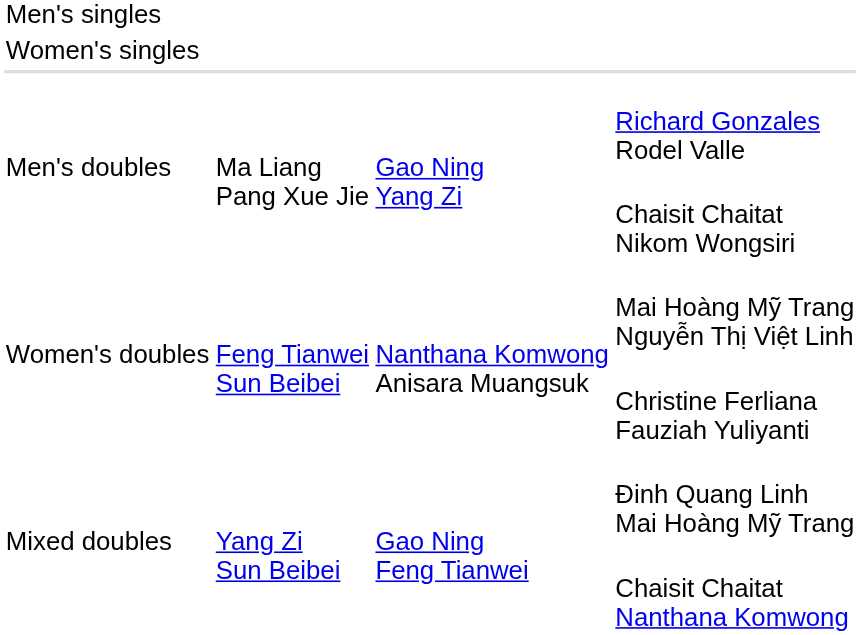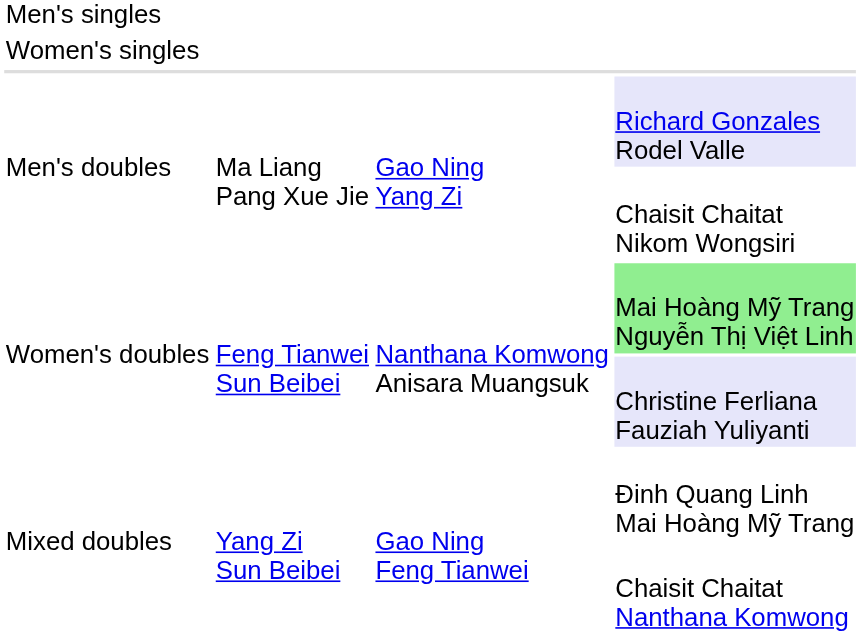(718, 135) no background -> (718, 135) lavender background
(735, 322) no background -> (735, 322) lightgreen background
(716, 415) no background -> (716, 415) lavender background
